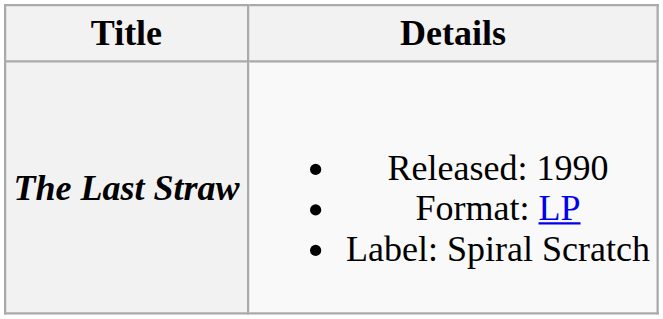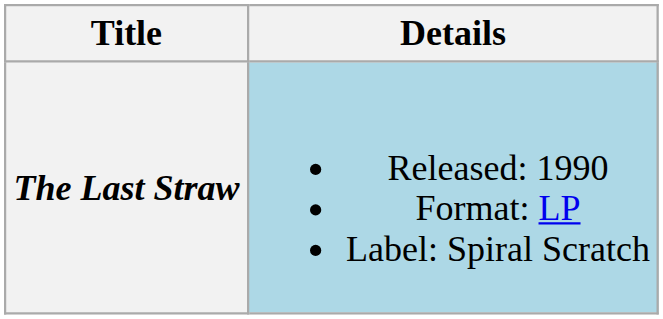(453, 208) no background -> (453, 208) lightblue background
